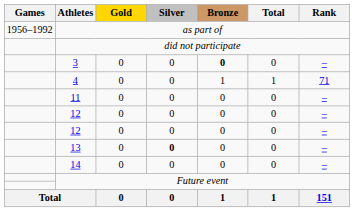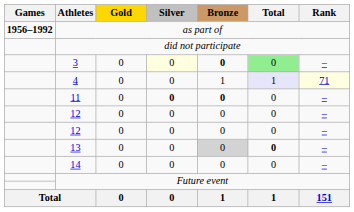(30, 30) normal -> (30, 30) bold
(172, 63) no background -> (172, 63) lightyellow background
(273, 63) no background -> (273, 63) lightgreen background
(273, 80) no background -> (273, 80) lavender background
(324, 80) no background -> (324, 80) lightyellow background
(172, 97) normal -> (172, 97) bold
(223, 97) normal -> (223, 97) bold
(172, 148) bold -> (172, 148) normal
(223, 148) no background -> (223, 148) lightgrey background
(273, 148) normal -> (273, 148) bold
